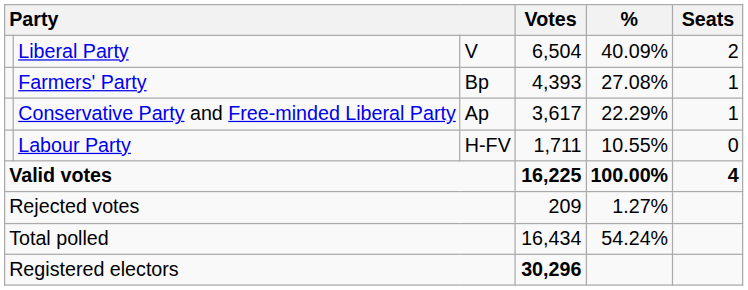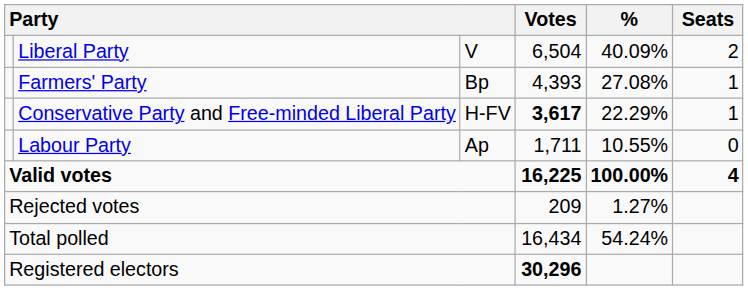(477, 113) Ap -> (488, 113) H-FV
(557, 113) normal -> (557, 113) bold
(488, 144) H-FV -> (477, 144) Ap
